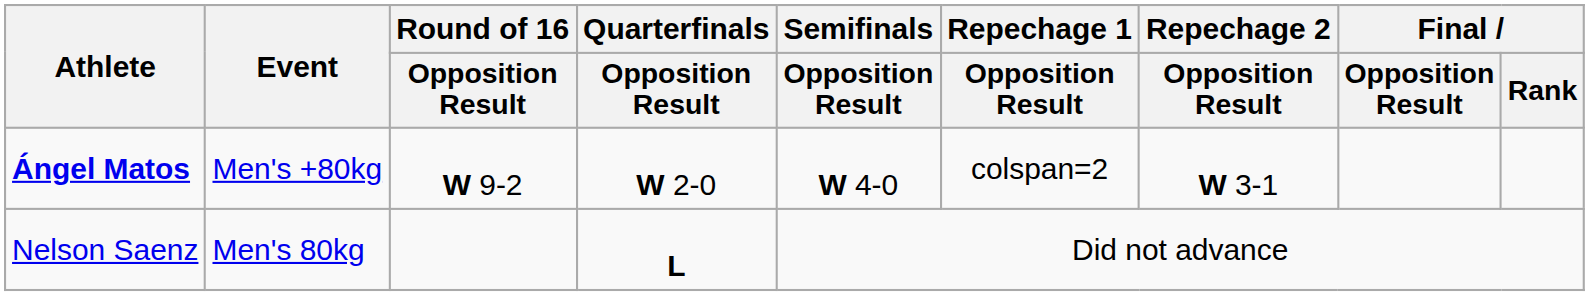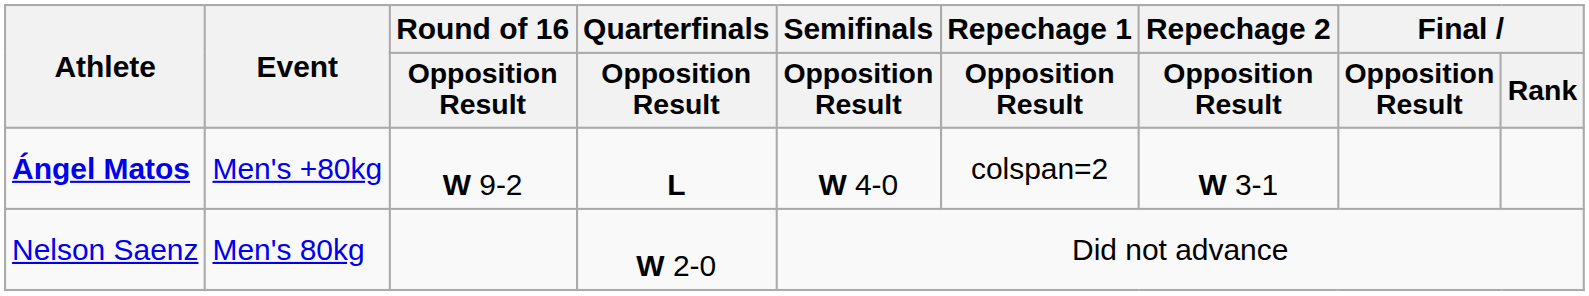(676, 186) W 2-0 -> (676, 186) L
(676, 266) L -> (676, 266) W 2-0
